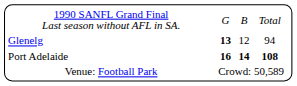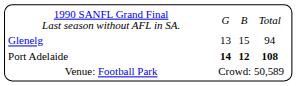(225, 41) bold -> (225, 41) normal
(244, 41) 12 -> (244, 41) 15
(225, 56) 16 -> (225, 56) 14
(244, 56) 14 -> (244, 56) 12
